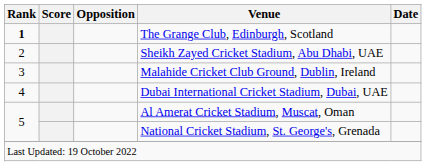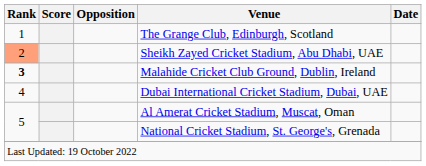(22, 33) bold -> (22, 33) normal
(22, 53) no background -> (22, 53) lightsalmon background
(22, 72) normal -> (22, 72) bold
